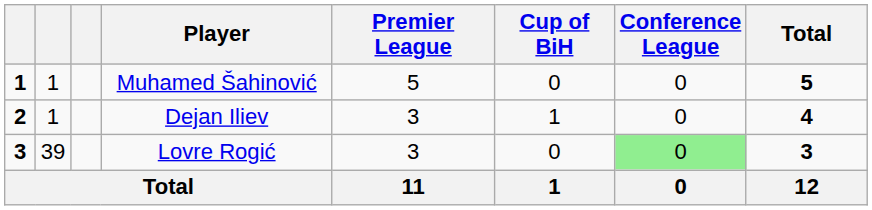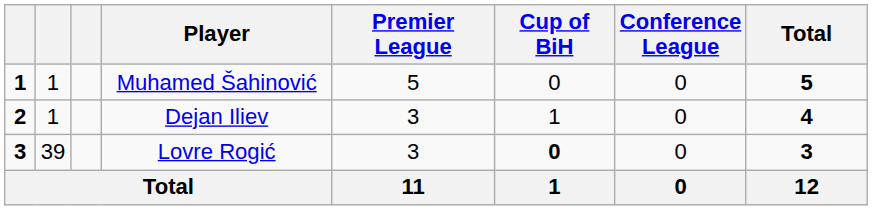(554, 151) normal -> (554, 151) bold
(681, 151) lightgreen background -> (681, 151) no background
